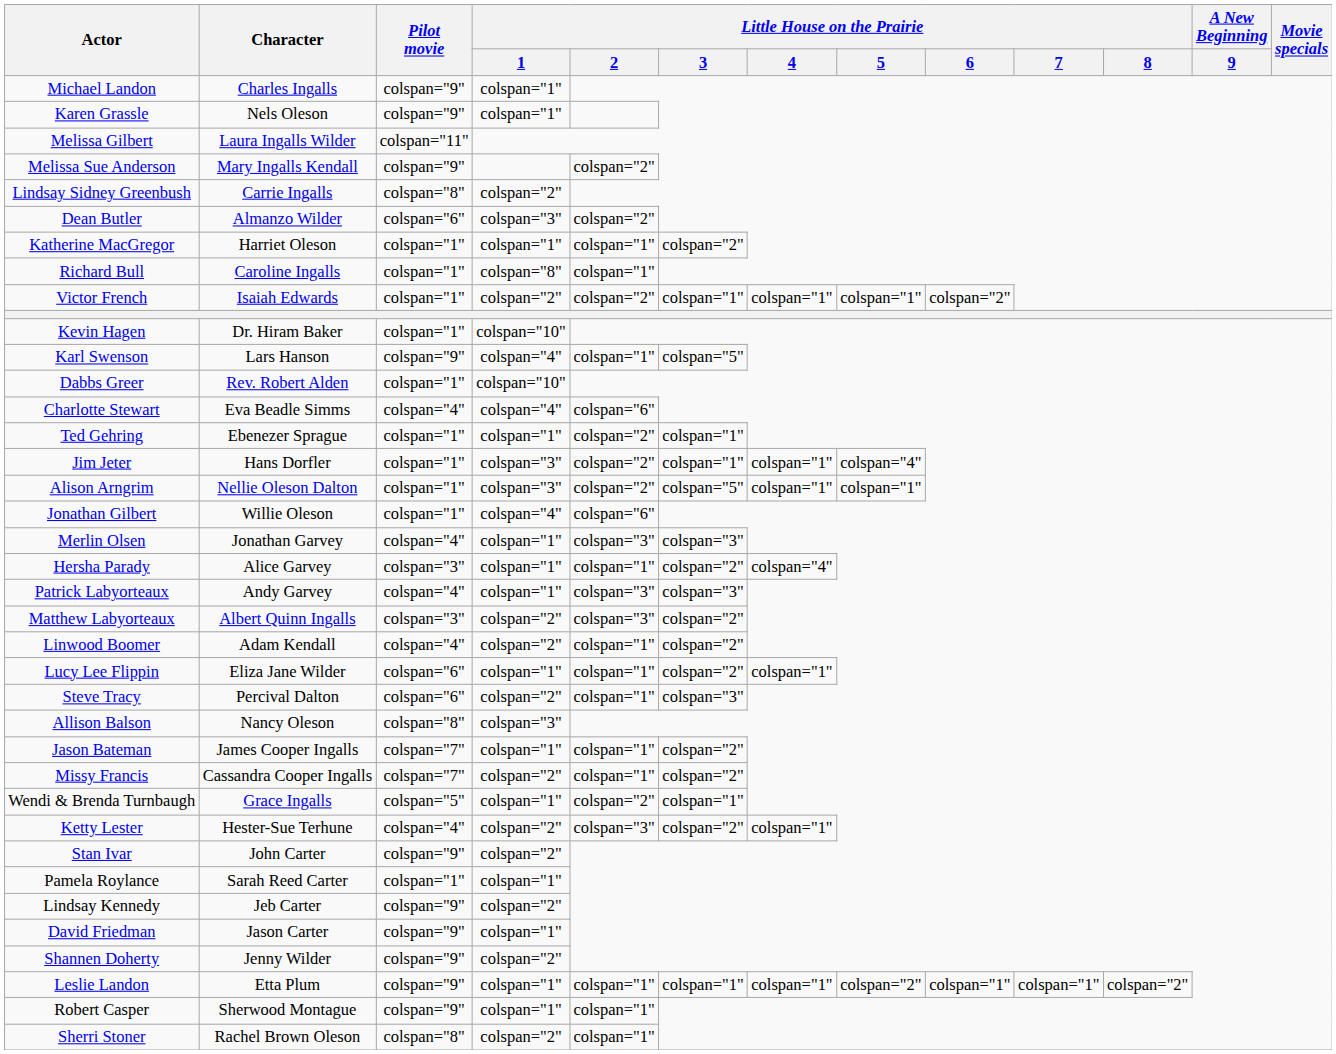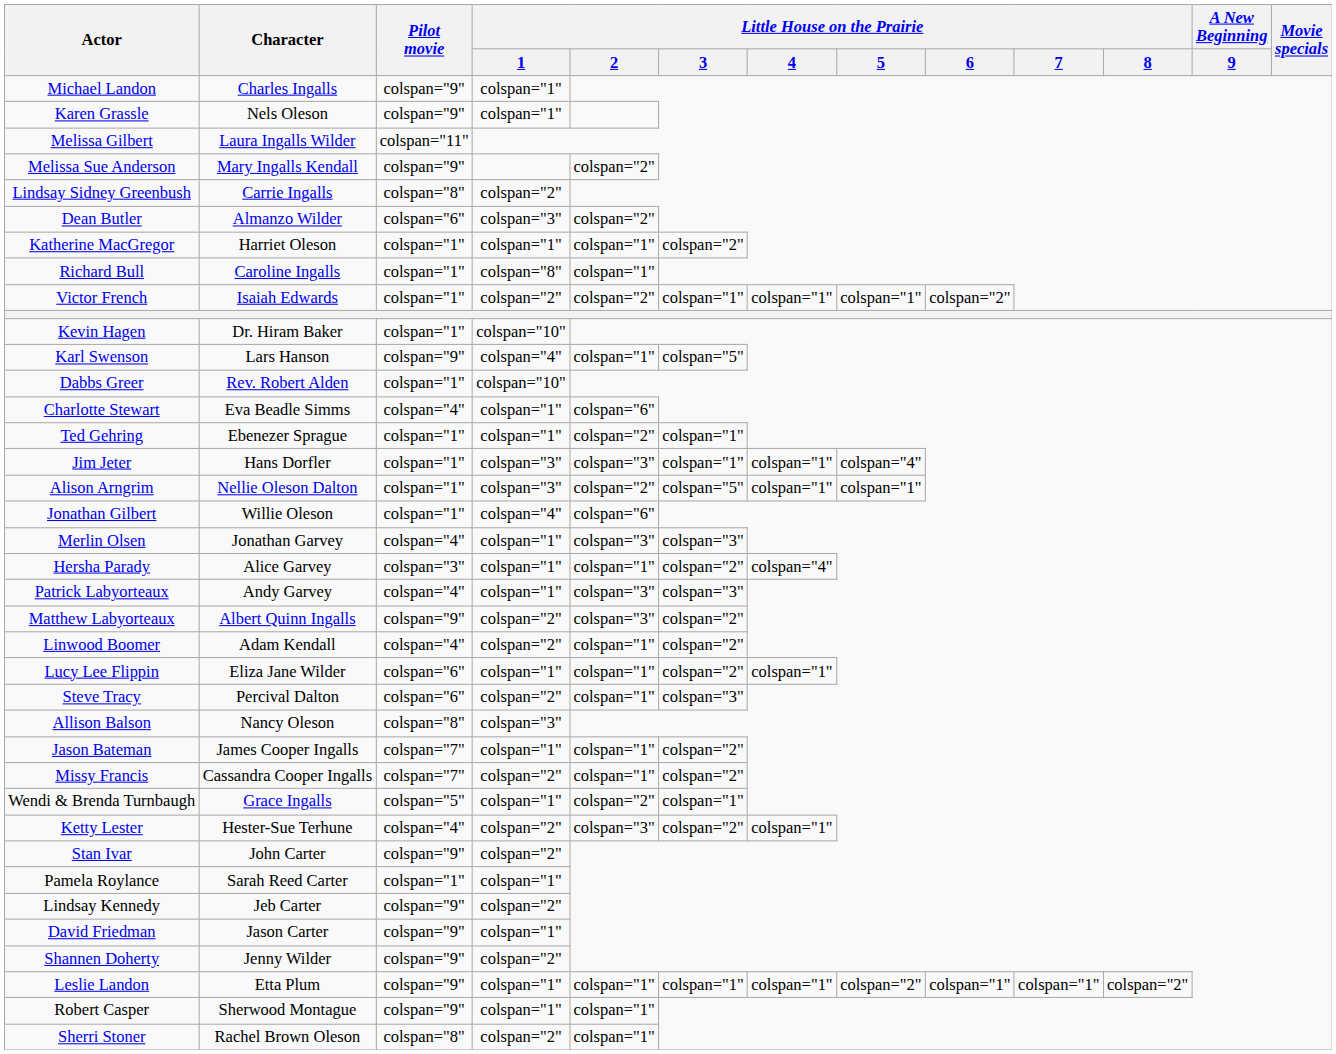(521, 409) colspan="4" -> (521, 409) colspan="1"
(614, 461) colspan="2" -> (614, 461) colspan="3"
(424, 618) colspan="3" -> (424, 618) colspan="9"
